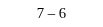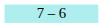(51, 13) no background -> (51, 13) paleturquoise background
